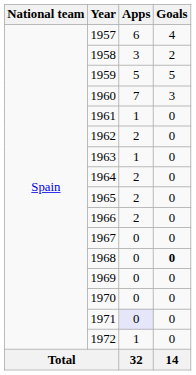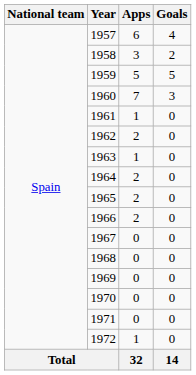(172, 258) bold -> (172, 258) normal
(136, 319) lavender background -> (136, 319) no background
